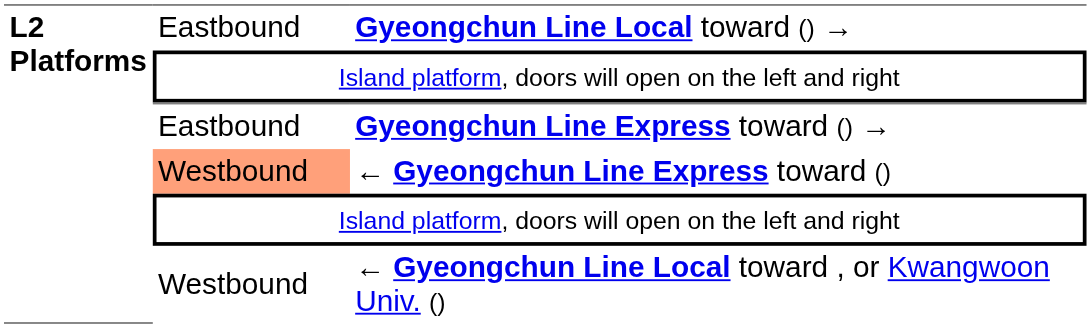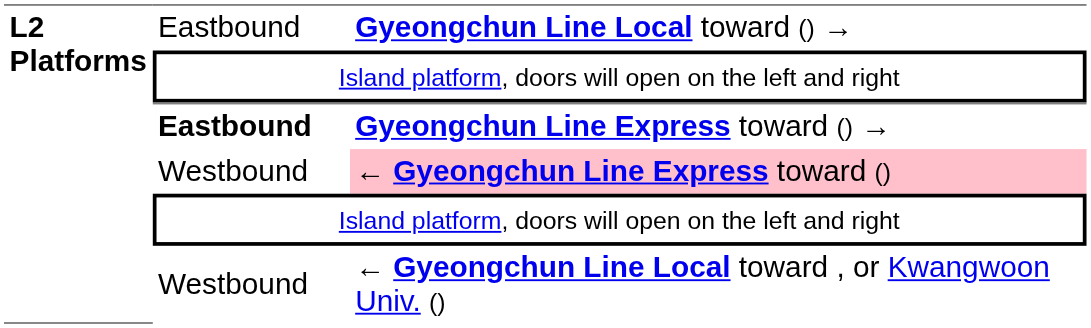(229, 126) normal -> (235, 126) bold
(233, 170) lightsalmon background -> (233, 170) no background
(623, 170) no background -> (623, 170) pink background
